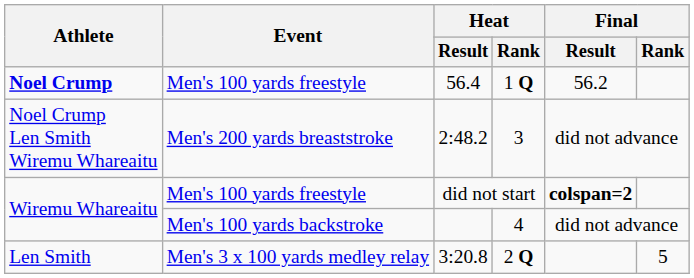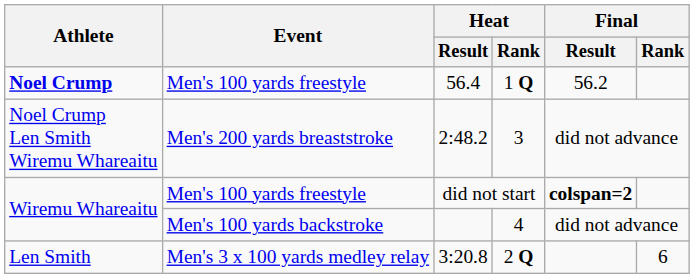(663, 257) 5 -> (663, 257) 6
